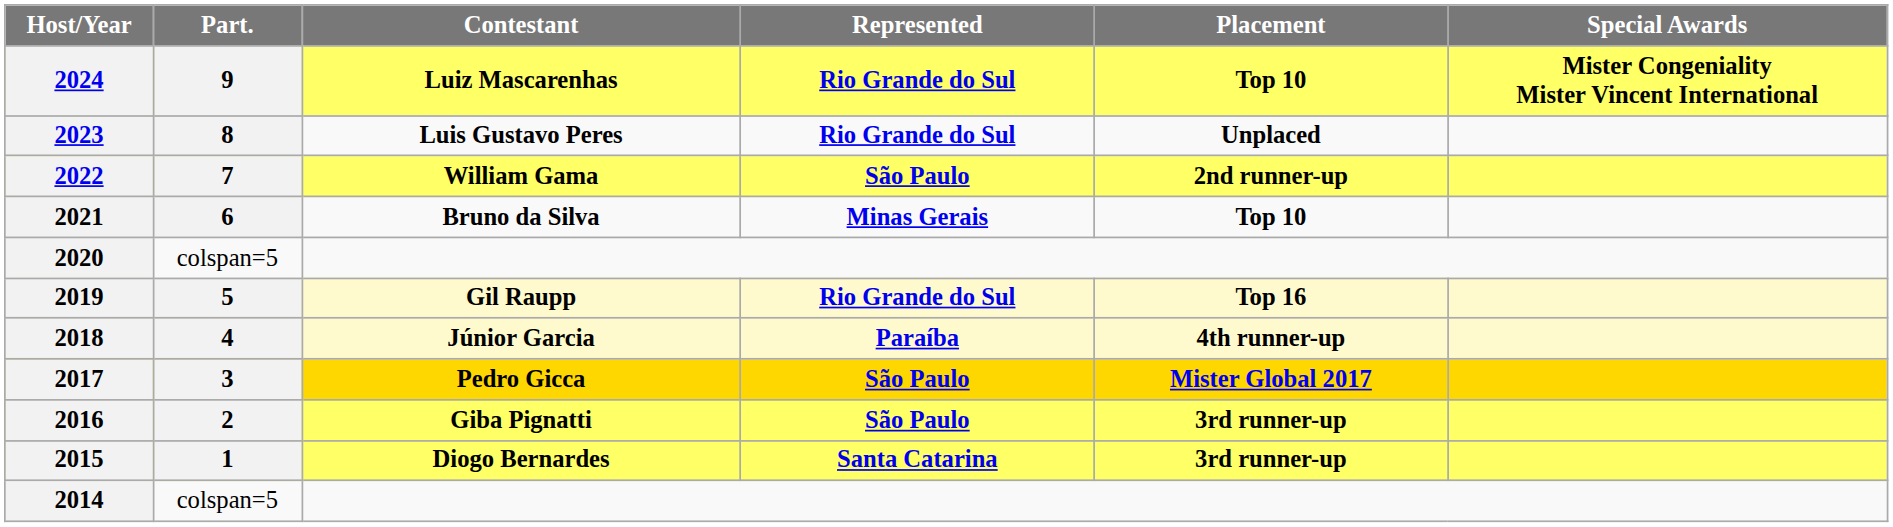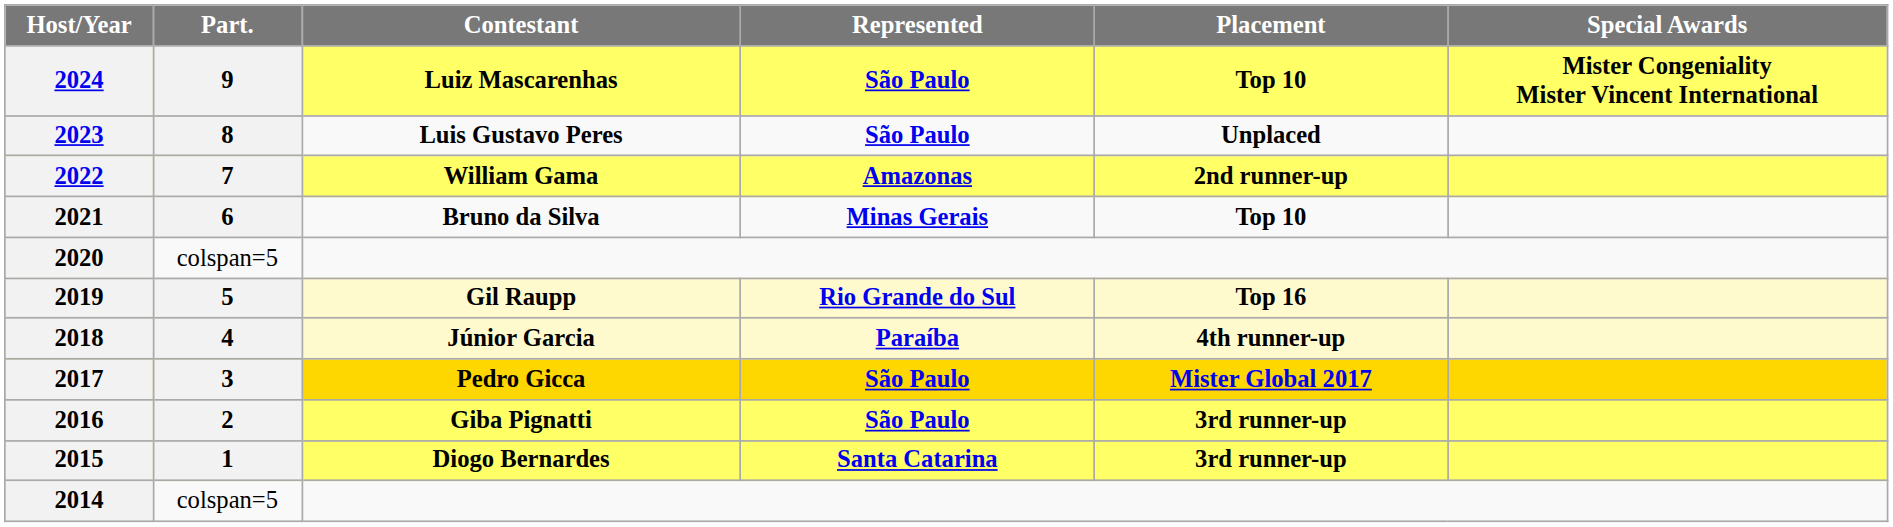(917, 80) Rio Grande do Sul -> (917, 80) São Paulo
(917, 135) Rio Grande do Sul -> (917, 135) São Paulo
(917, 176) São Paulo -> (917, 176) Amazonas
